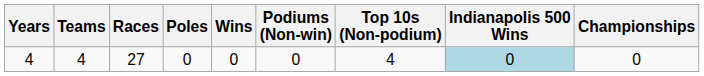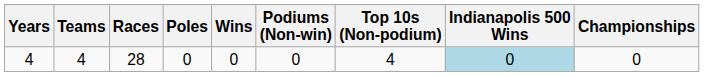(136, 59) 27 -> (136, 59) 28
